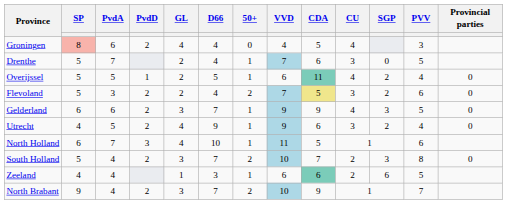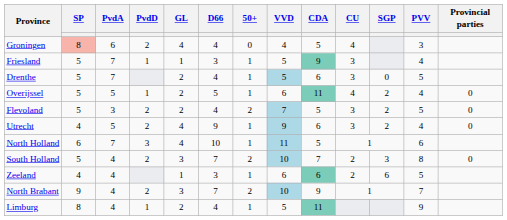+ row: (23, 61)
(284, 61) 7 -> (284, 77) 5
(318, 93) khaki background -> (318, 110) no background
(421, 93) 6 -> (421, 110) 5
- row: (27, 110)
+ row: (22, 207)
